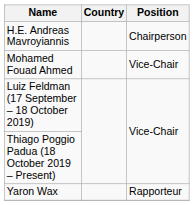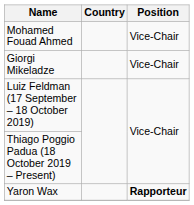- row: (38, 36)
+ row: (31, 64)
(155, 192) normal -> (158, 192) bold
